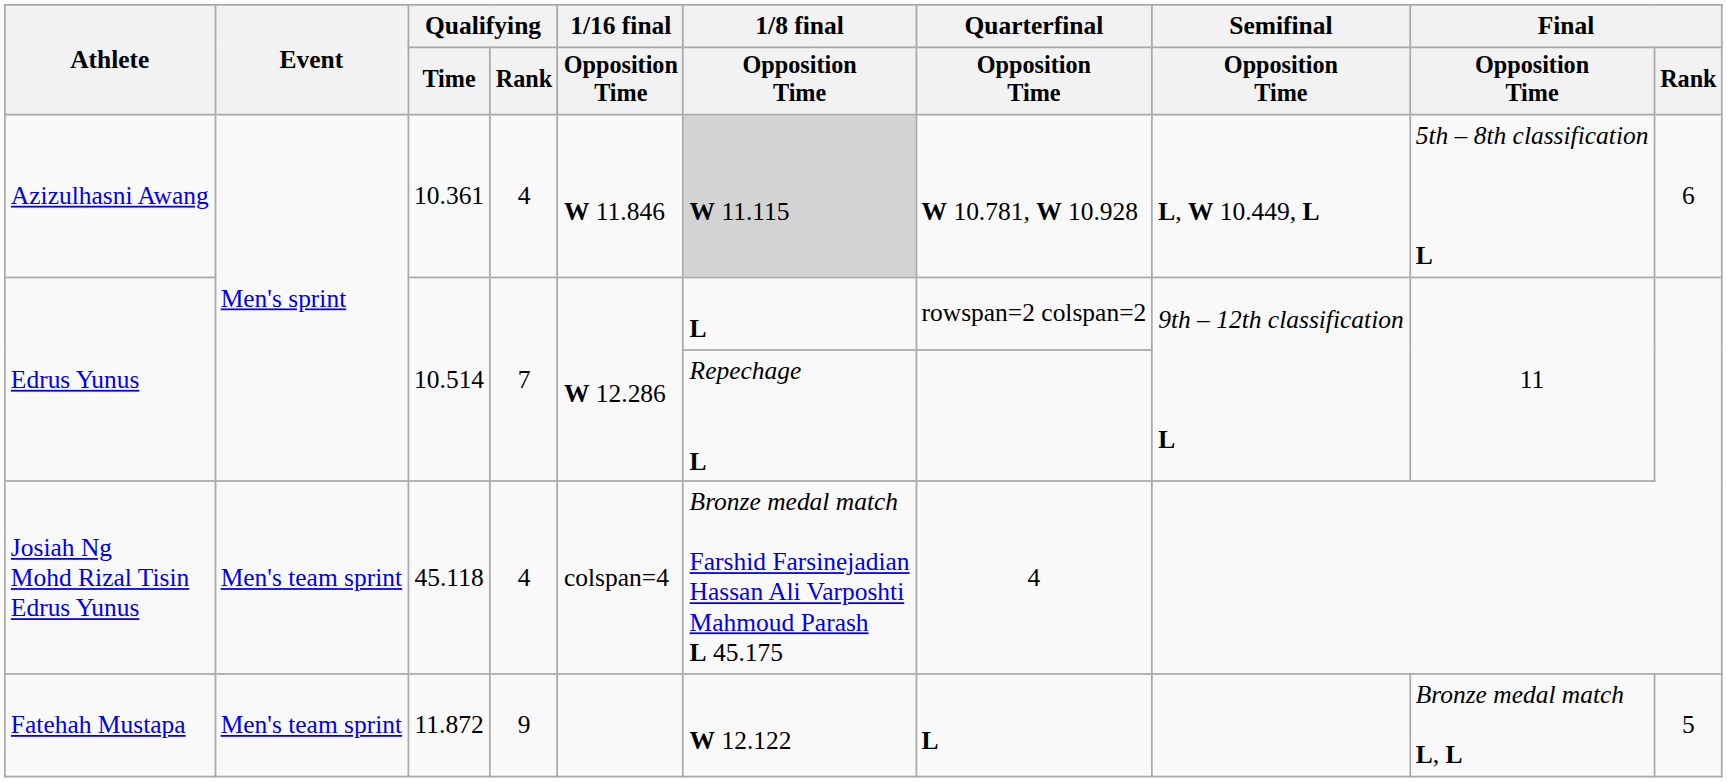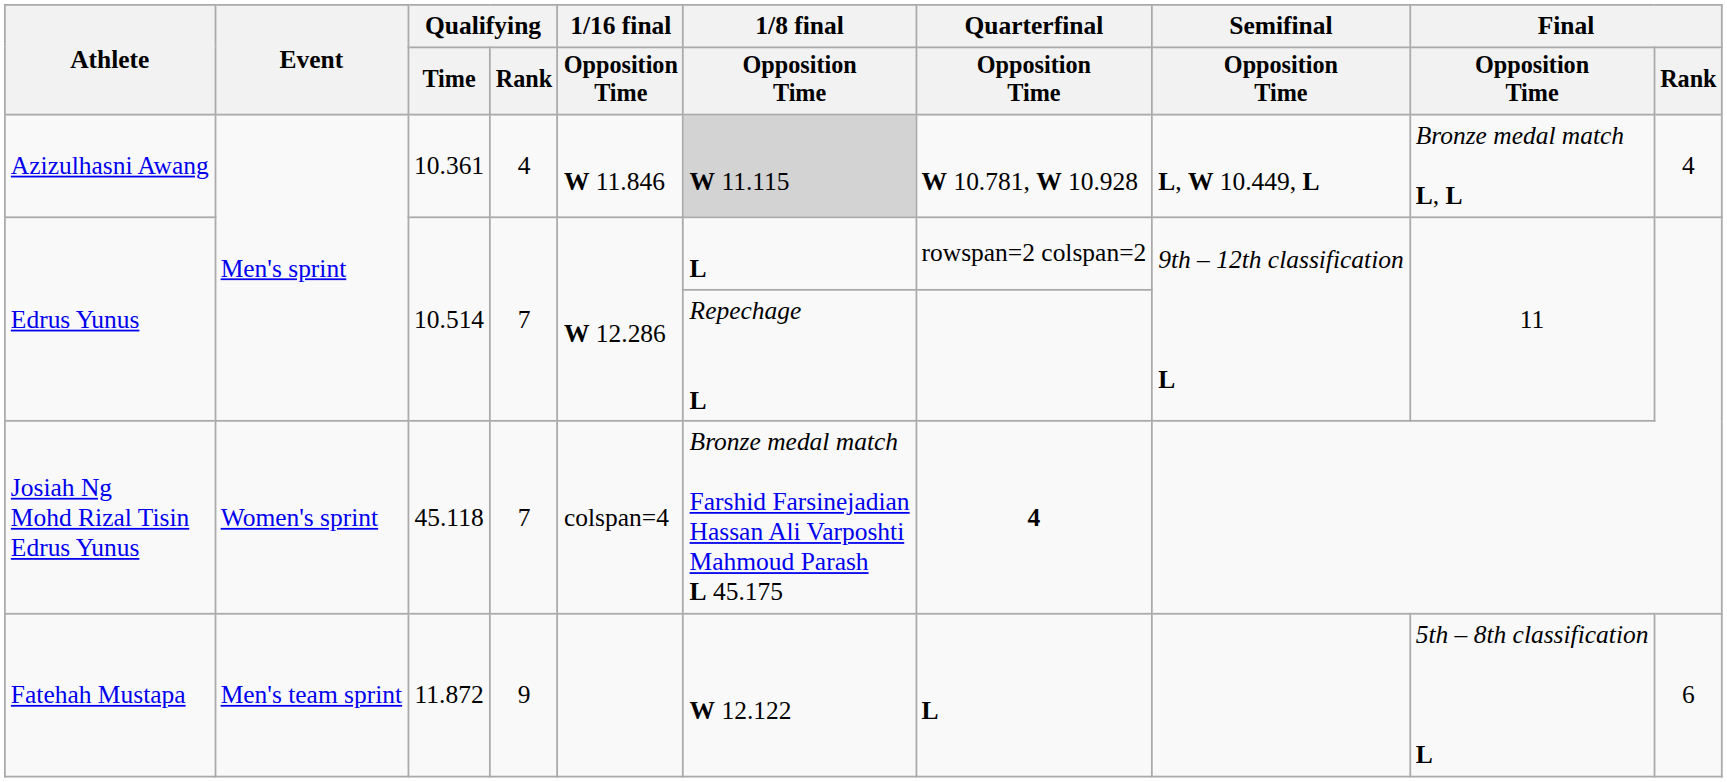(1532, 196) 5th – 8th classification L -> (1520, 166) Bronze medal match L, L
(1688, 196) 6 -> (1688, 166) 4
(311, 578) Men's team sprint -> (299, 517) Women's sprint
(524, 578) 4 -> (524, 517) 7
(1034, 578) normal -> (1034, 517) bold
(1520, 725) Bronze medal match L, L -> (1532, 695) 5th – 8th classification L
(1688, 725) 5 -> (1688, 695) 6
